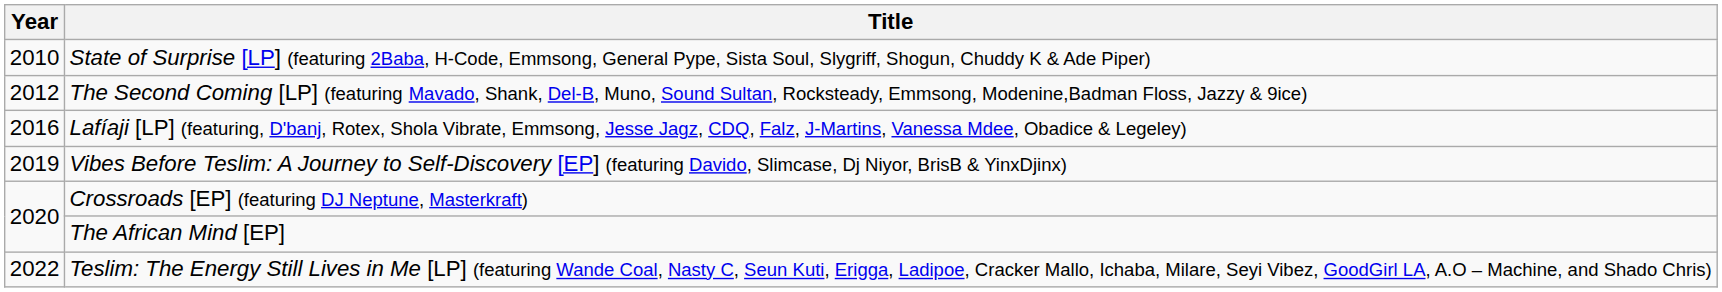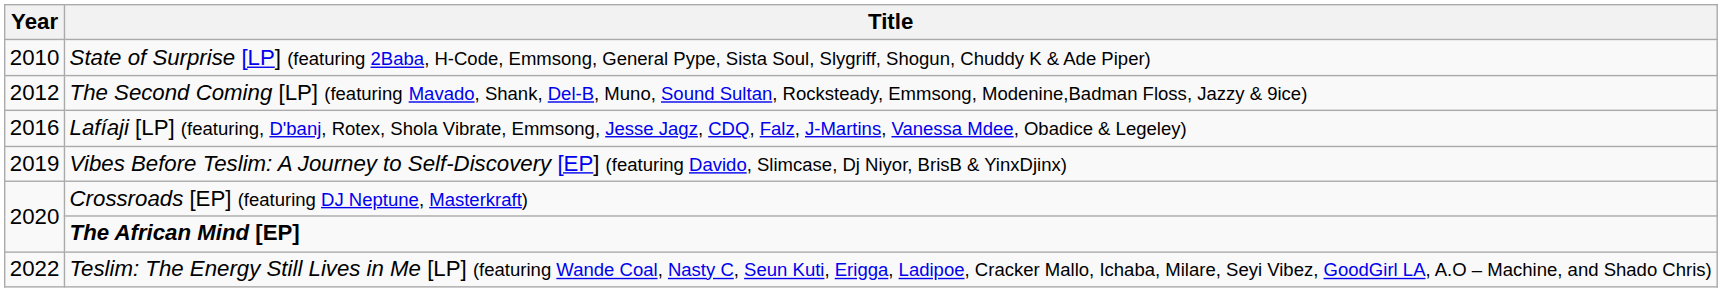(177, 233) normal -> (185, 233) bold
